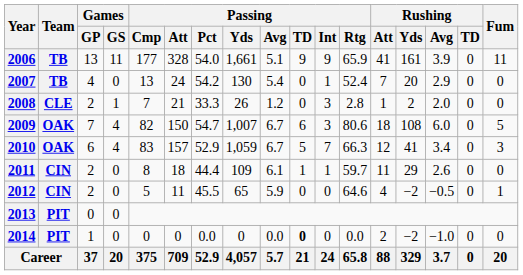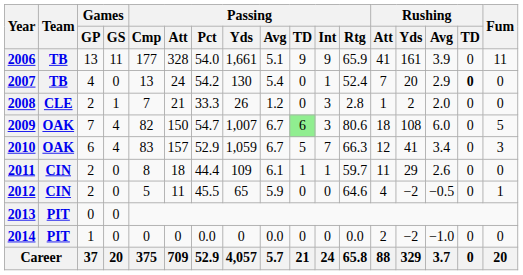(470, 81) normal -> (470, 81) bold
(302, 125) no background -> (302, 125) lightgreen background
(302, 236) bold -> (302, 236) normal
